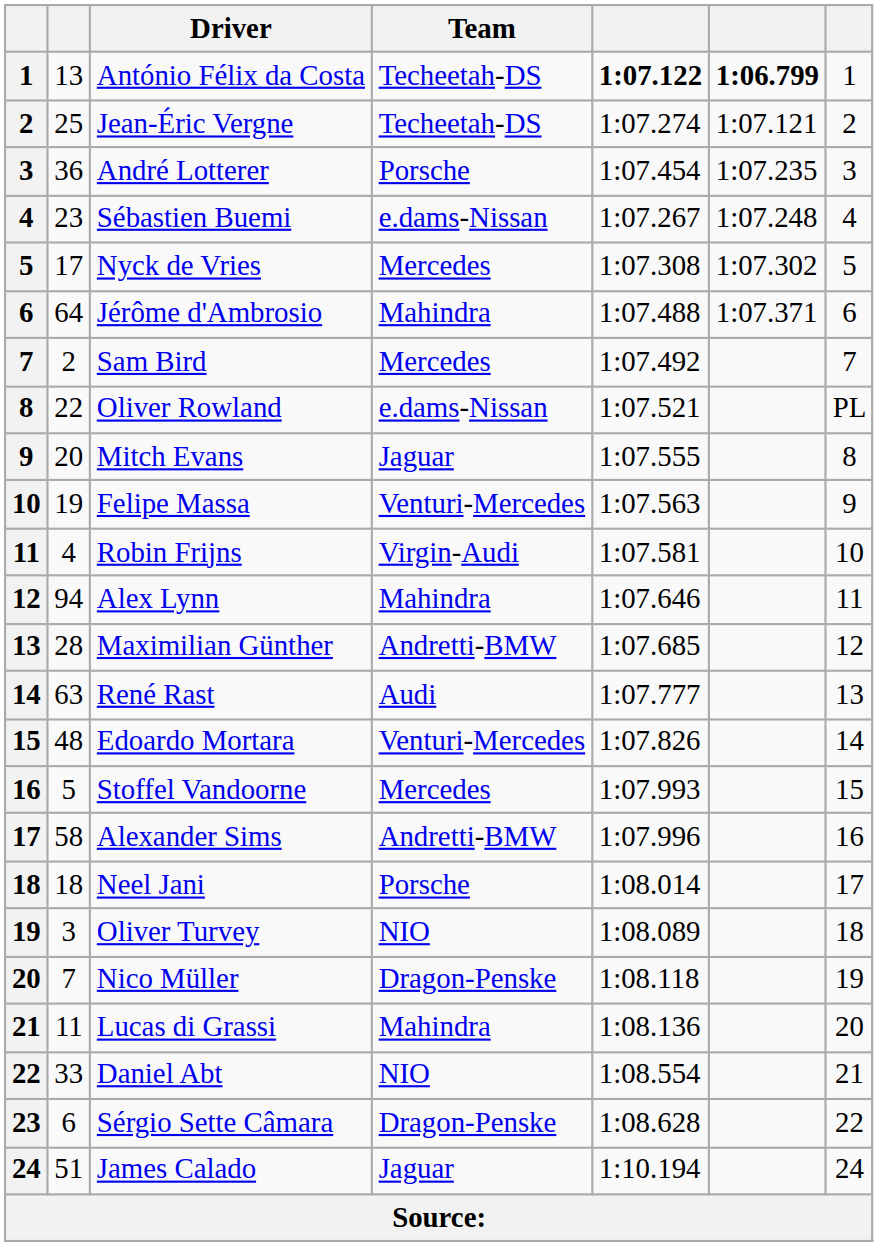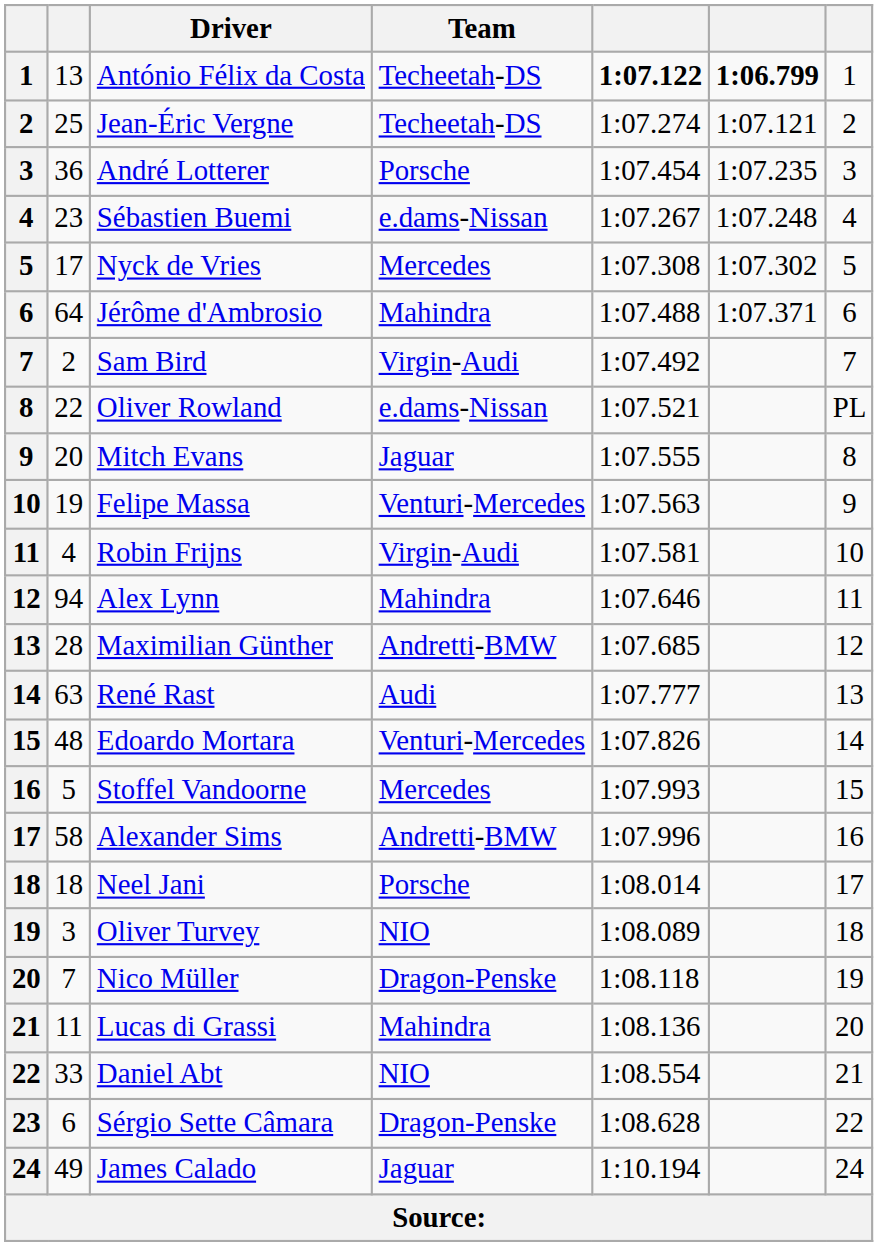(435, 360) Mercedes -> (449, 360) Virgin-Audi
(69, 1169) 51 -> (69, 1169) 49
